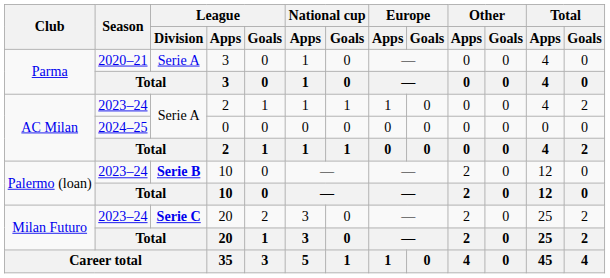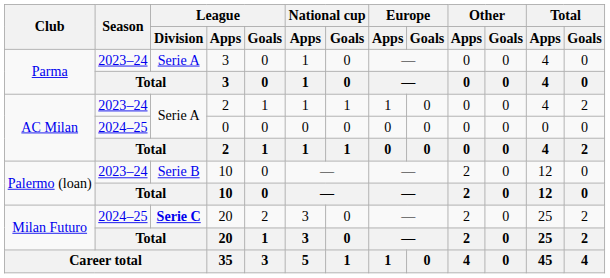(123, 60) 2020–21 -> (123, 60) 2023–24
(179, 171) bold -> (179, 171) normal
(123, 216) 2023–24 -> (123, 216) 2024–25
